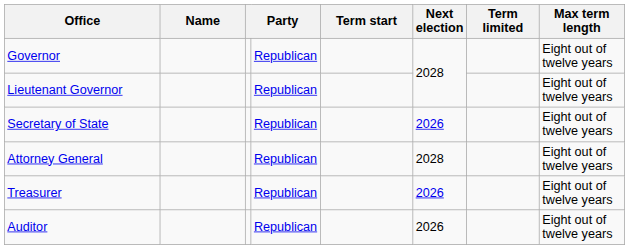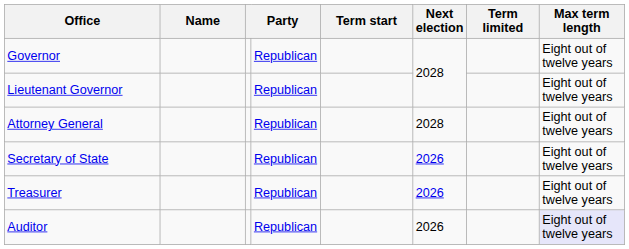rows swapped: (58, 124) <-> (55, 158)
(577, 227) no background -> (577, 227) lavender background
